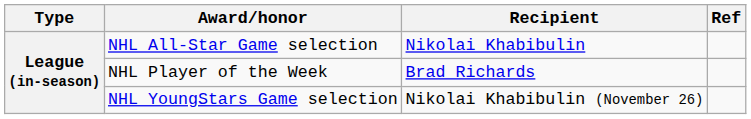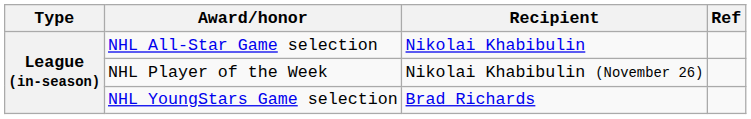(470, 72) Brad Richards -> (554, 72) Nikolai Khabibulin (November 26)
(554, 100) Nikolai Khabibulin (November 26) -> (470, 100) Brad Richards
